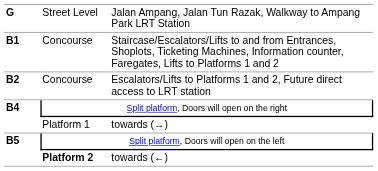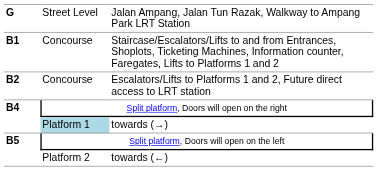(66, 125) no background -> (66, 125) lightblue background
(68, 158) bold -> (66, 158) normal
